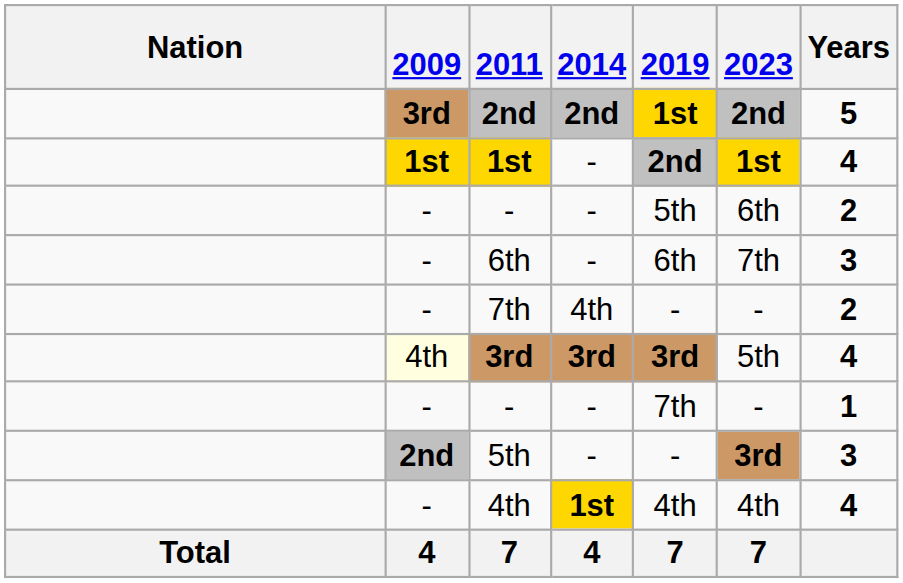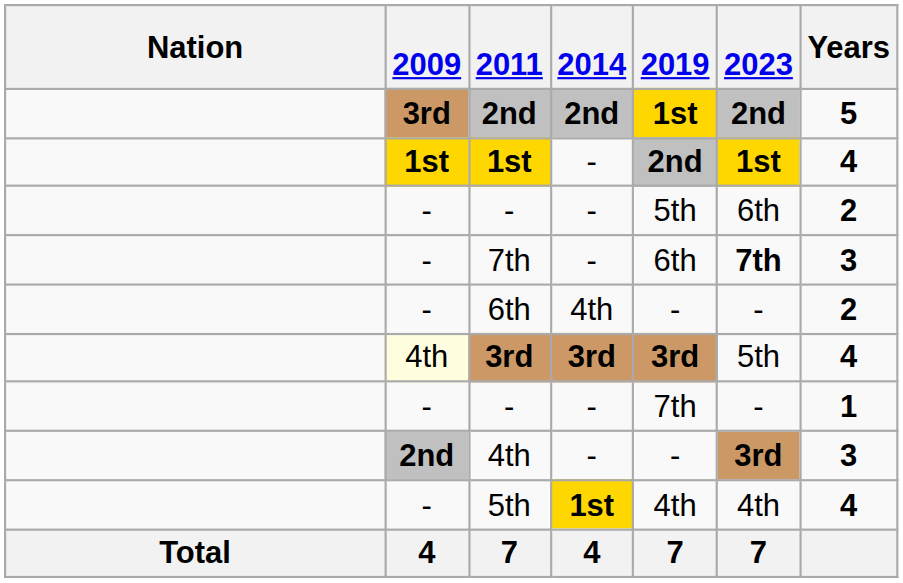(509, 260) 6th -> (509, 260) 7th
(758, 260) normal -> (758, 260) bold
(509, 309) 7th -> (509, 309) 6th
(509, 456) 5th -> (509, 456) 4th
(509, 505) 4th -> (509, 505) 5th
